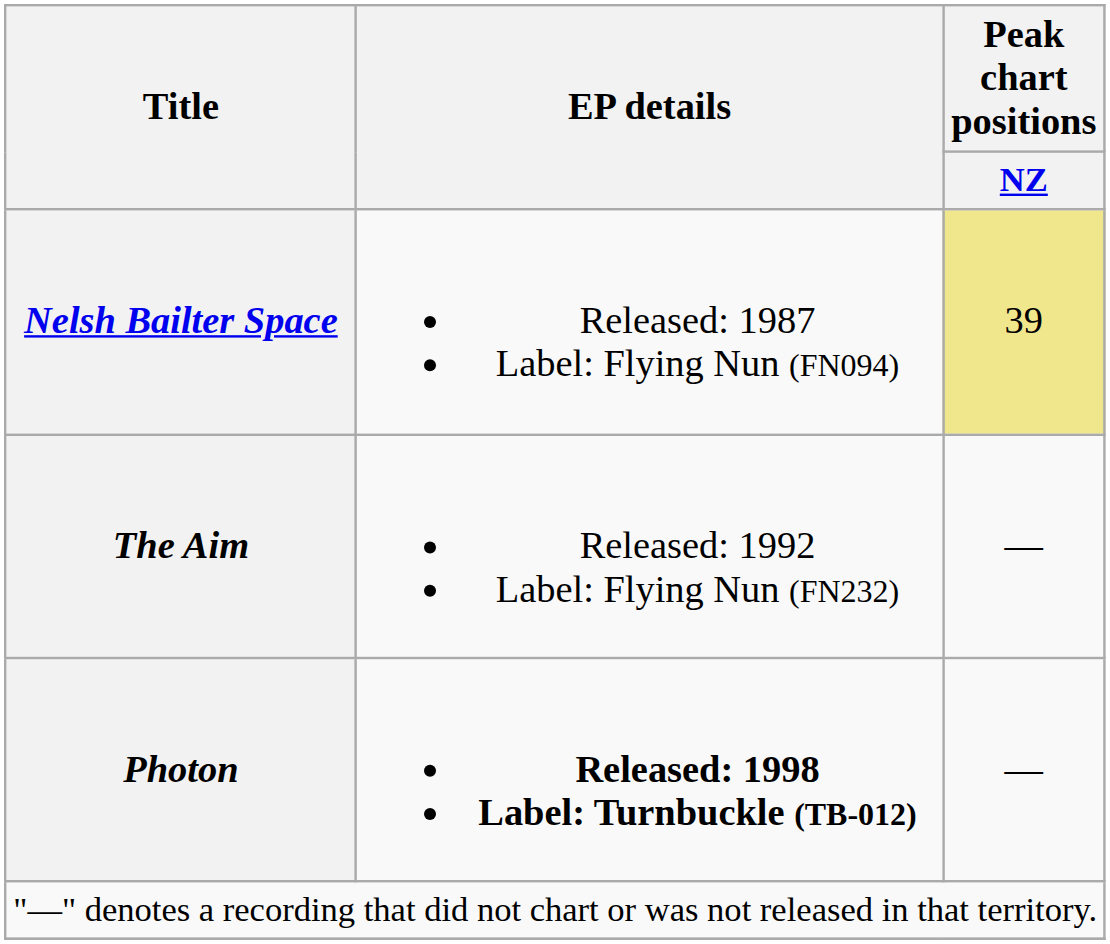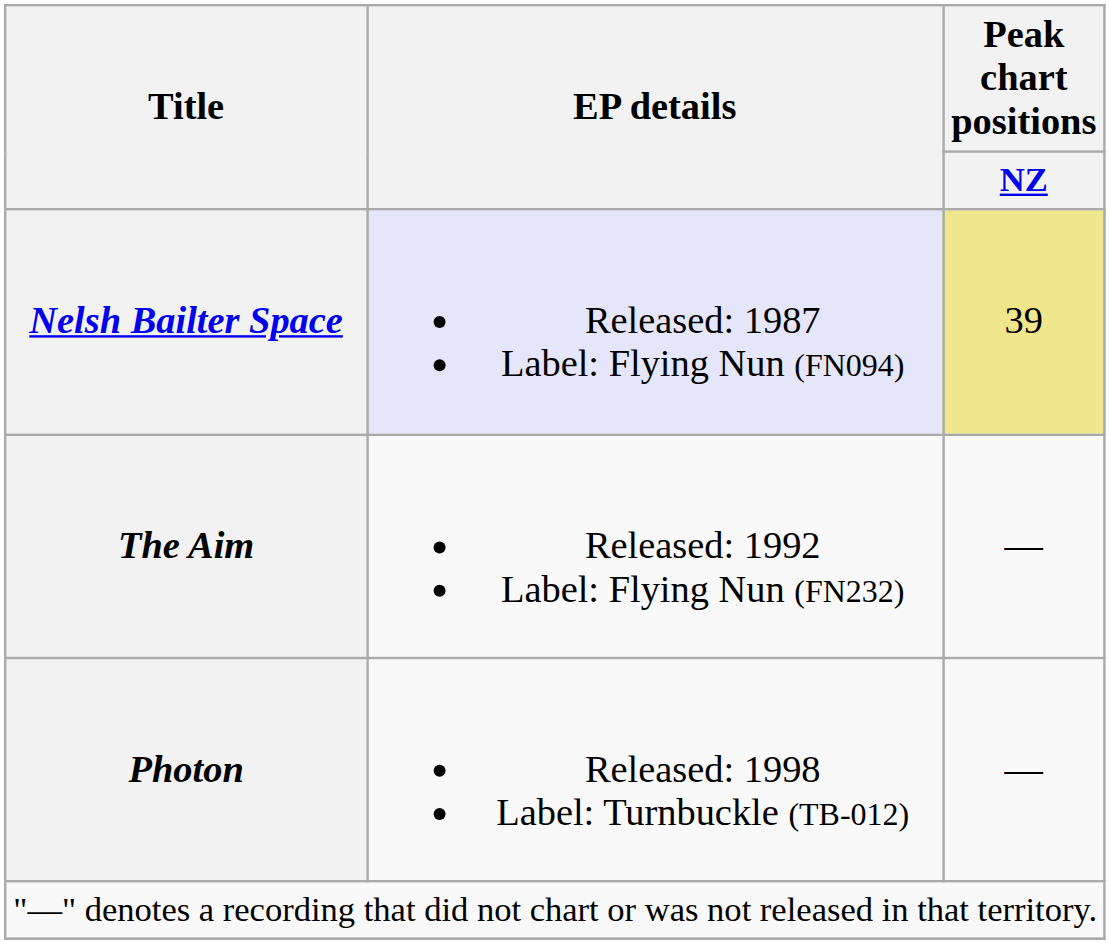(650, 343) no background -> (655, 343) lavender background
(650, 791) bold -> (655, 791) normal
